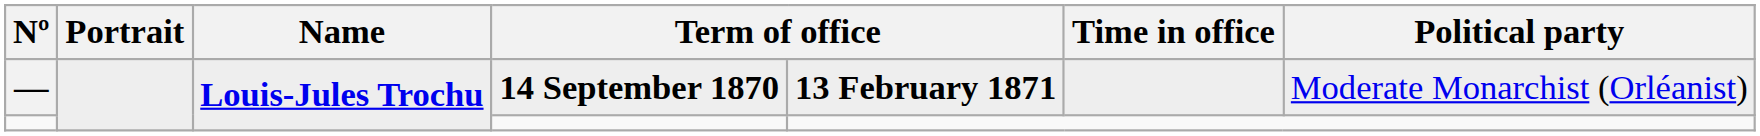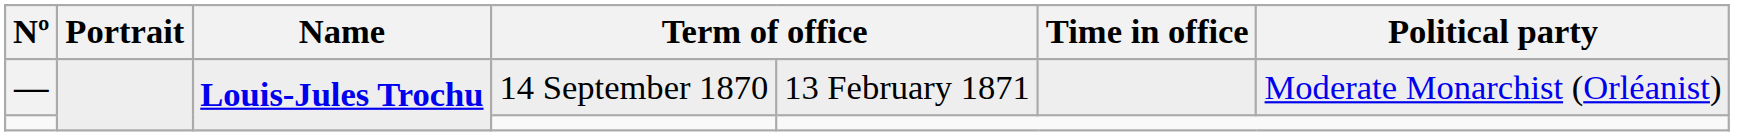(639, 86) bold -> (634, 86) normal
(926, 86) bold -> (907, 86) normal
